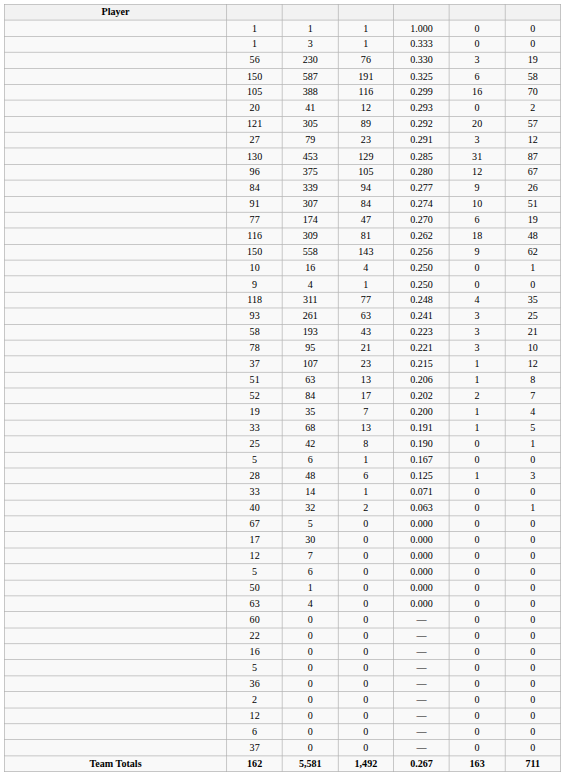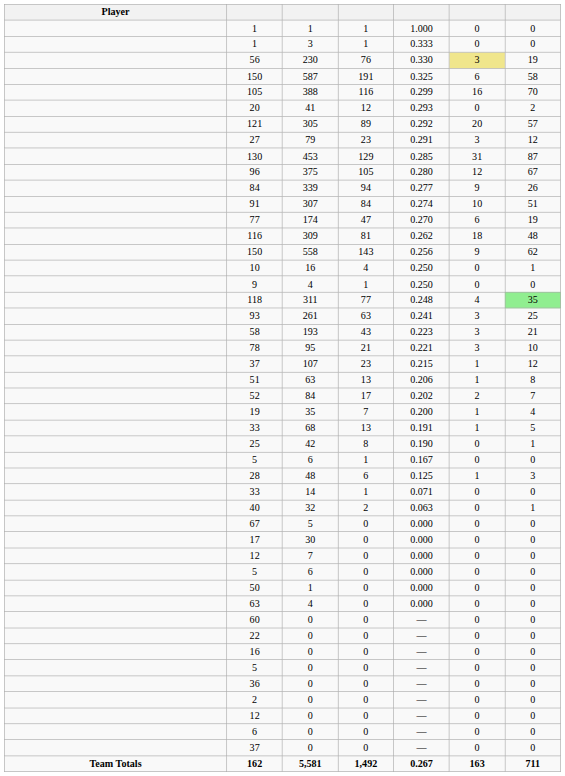(477, 60) no background -> (477, 60) khaki background
(533, 300) no background -> (533, 300) lightgreen background
